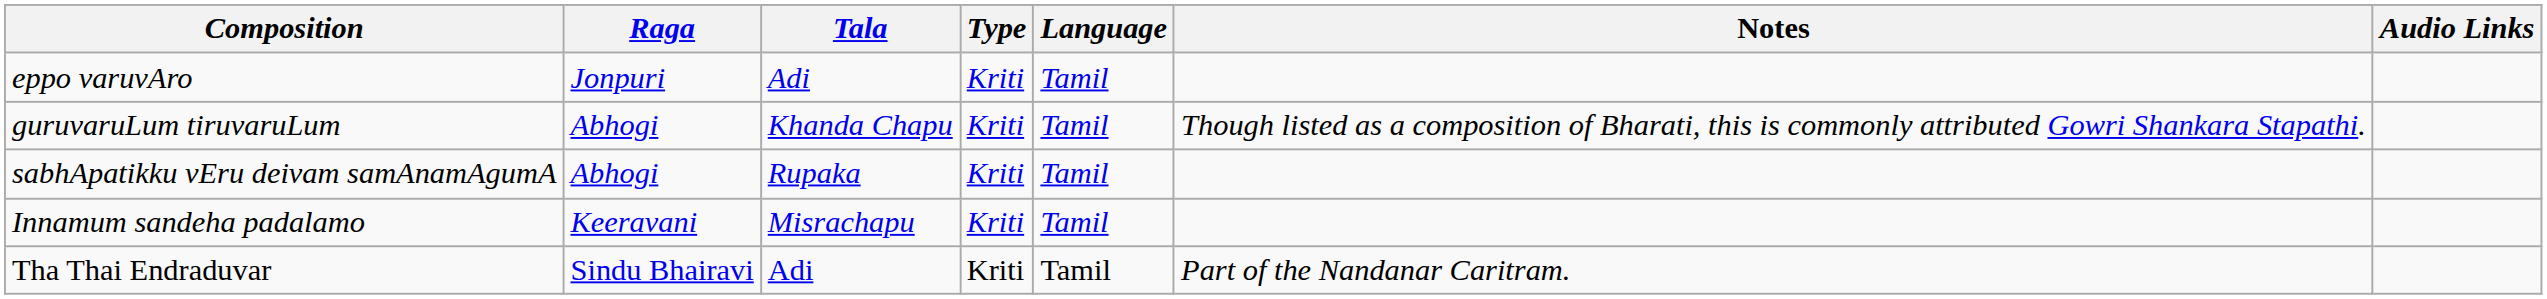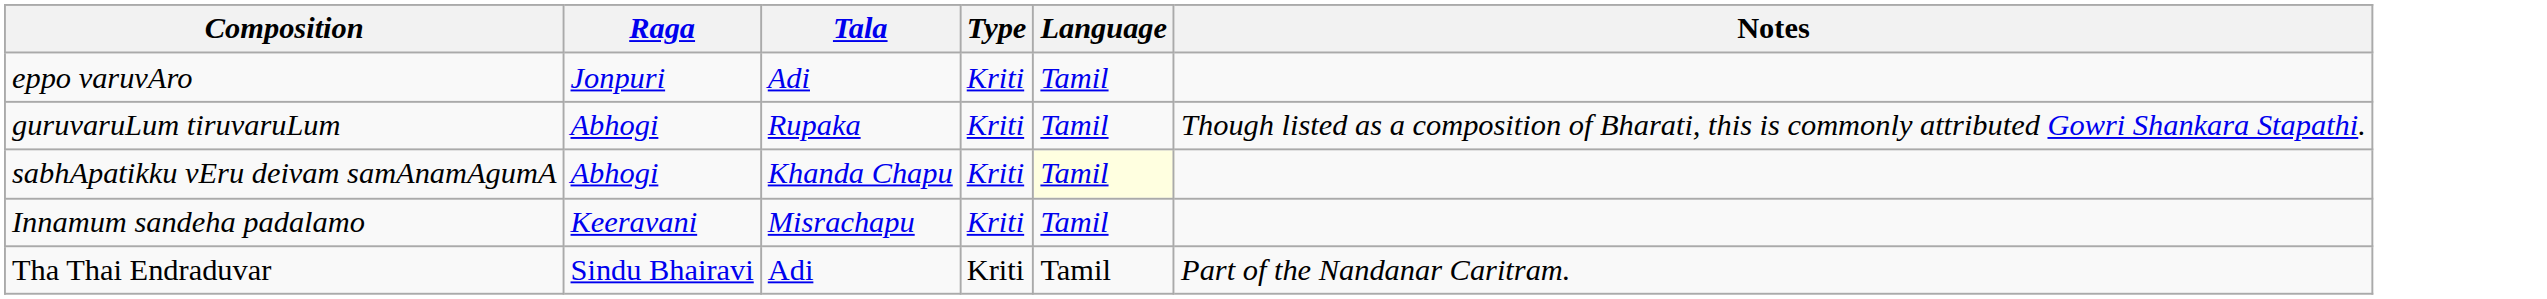- column: (2457, 28)
(860, 125) Khanda Chapu -> (814, 125) Rupaka
(814, 173) Rupaka -> (860, 173) Khanda Chapu
(1074, 173) no background -> (1074, 173) lightyellow background
